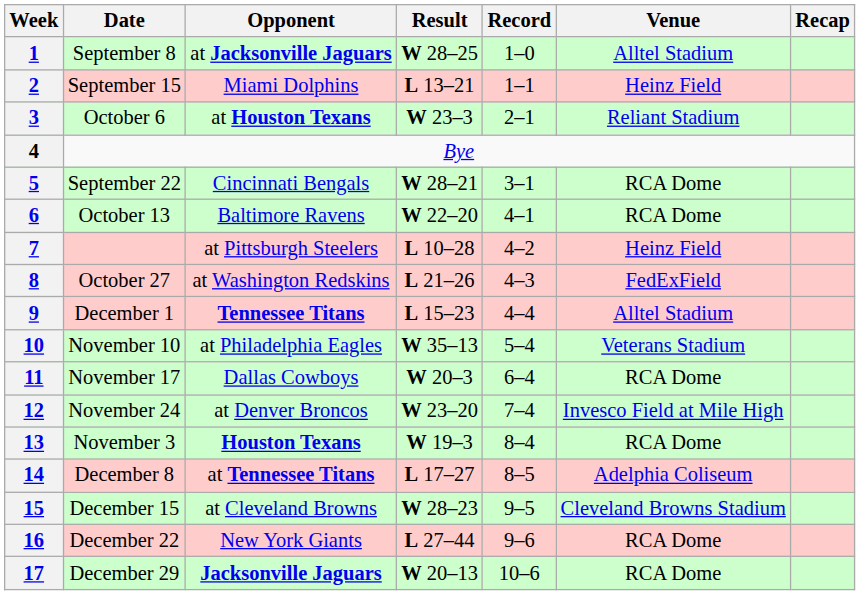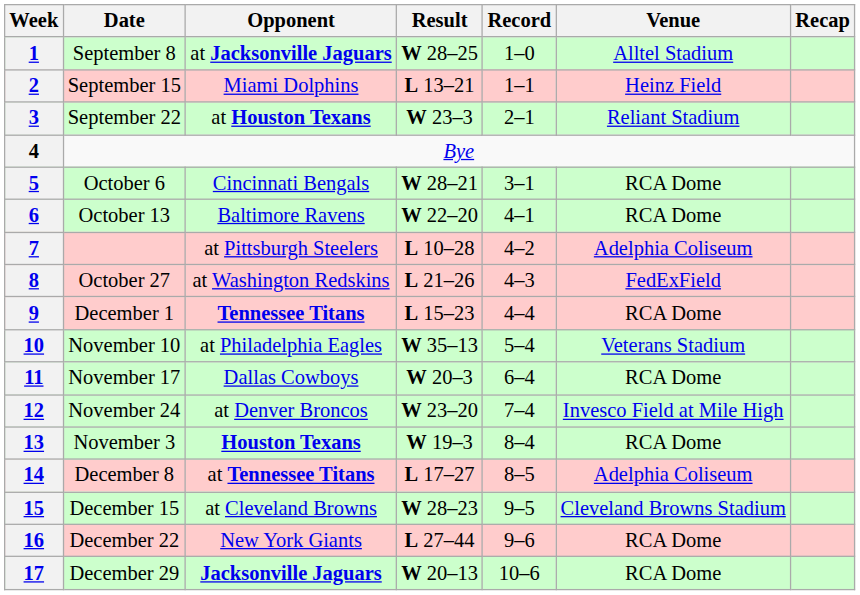(124, 118) October 6 -> (124, 118) September 22
(124, 183) September 22 -> (124, 183) October 6
(673, 248) Heinz Field -> (673, 248) Adelphia Coliseum
(673, 313) Alltel Stadium -> (673, 313) RCA Dome
